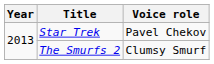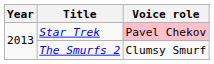(166, 32) no background -> (166, 32) pink background
